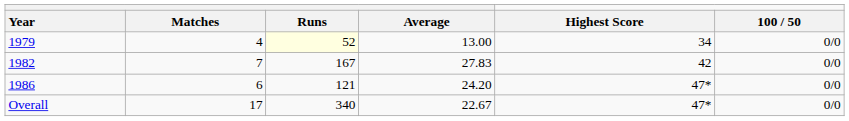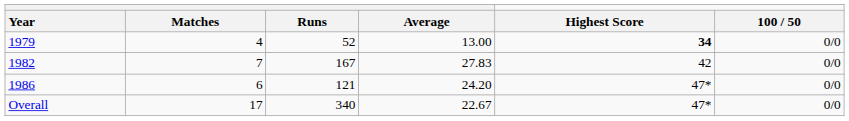(349, 42) lightyellow background -> (349, 42) no background
(705, 42) normal -> (705, 42) bold
